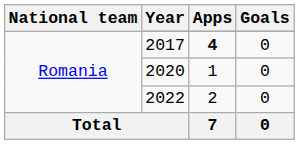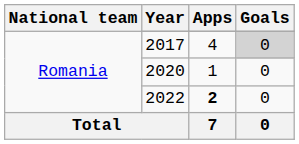(213, 45) bold -> (213, 45) normal
(265, 45) no background -> (265, 45) lightgrey background
(213, 99) normal -> (213, 99) bold
